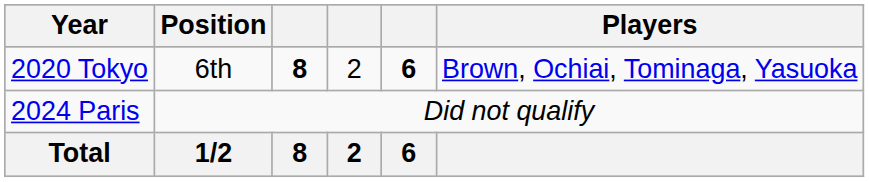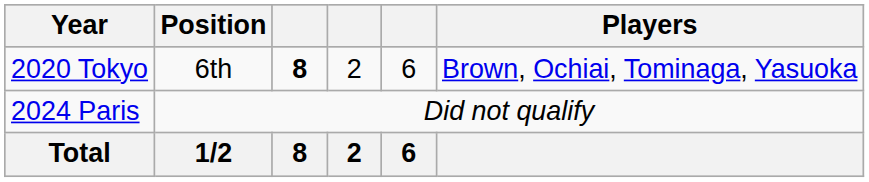(409, 68) bold -> (409, 68) normal
